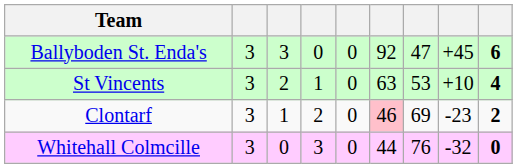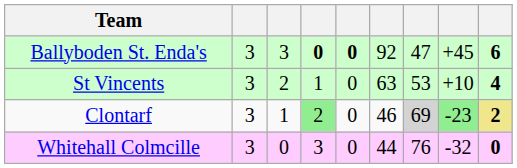(318, 52) normal -> (318, 52) bold
(352, 52) normal -> (352, 52) bold
(318, 115) no background -> (318, 115) lightgreen background
(387, 115) pink background -> (387, 115) no background
(421, 115) no background -> (421, 115) lightgrey background
(458, 115) no background -> (458, 115) lightgreen background
(496, 115) no background -> (496, 115) khaki background
